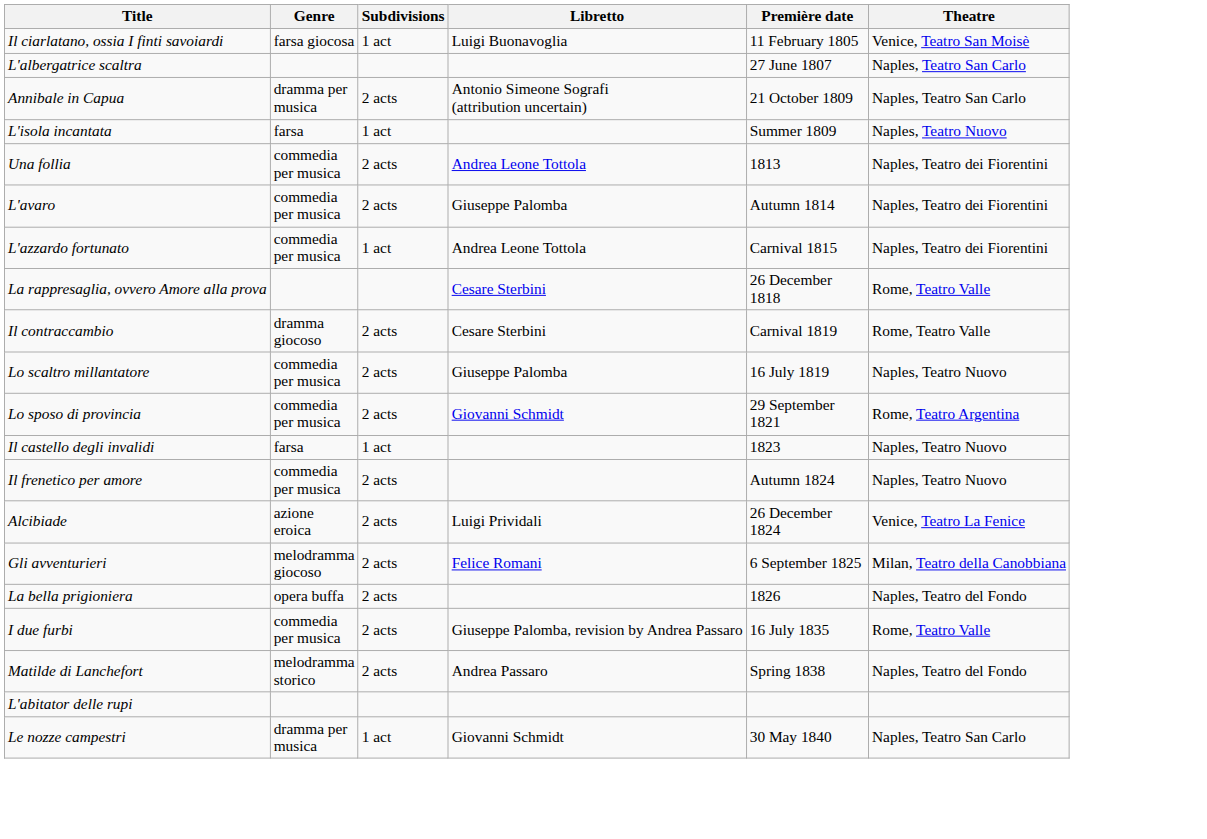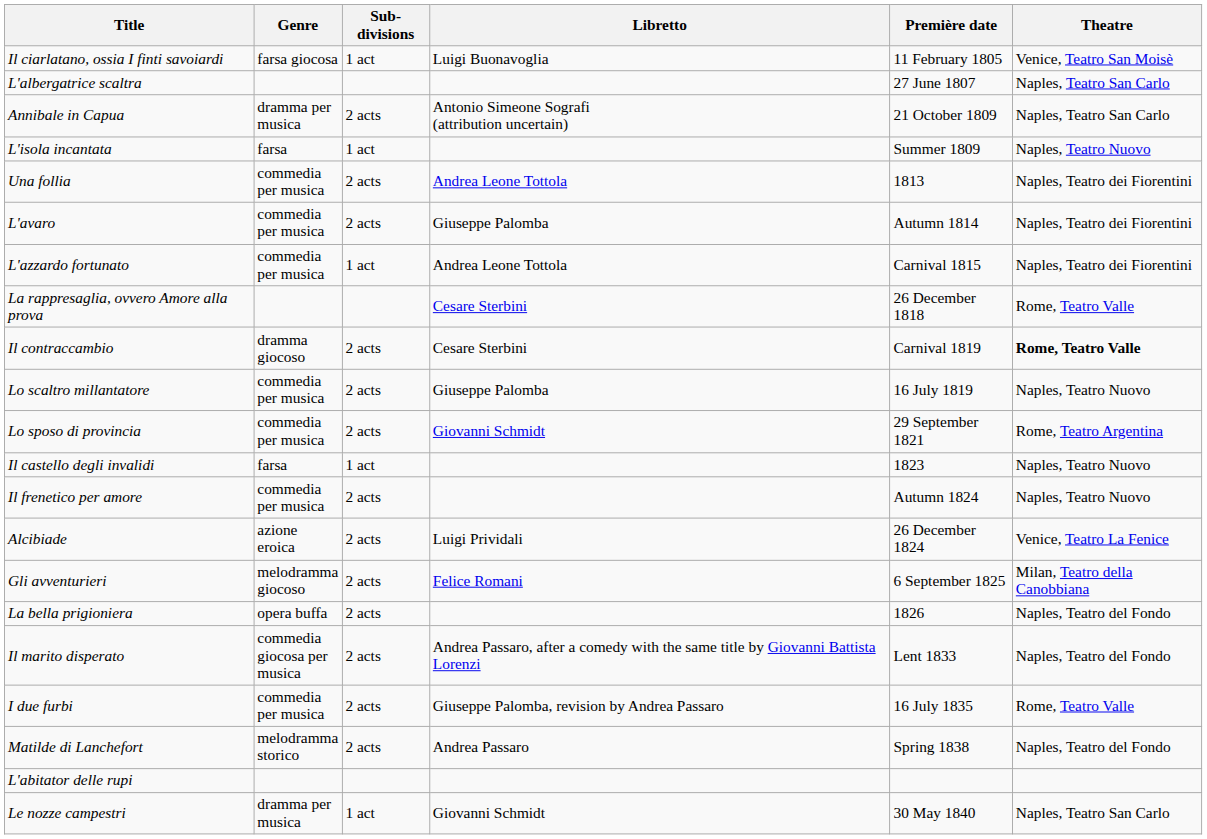(931, 330) normal -> (1078, 348) bold
+ row: (66, 655)
